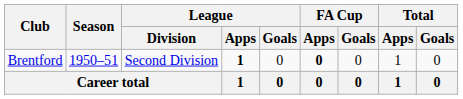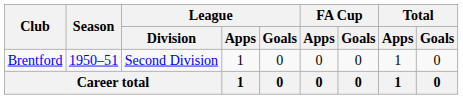(240, 60) bold -> (240, 60) normal
(319, 60) bold -> (319, 60) normal
